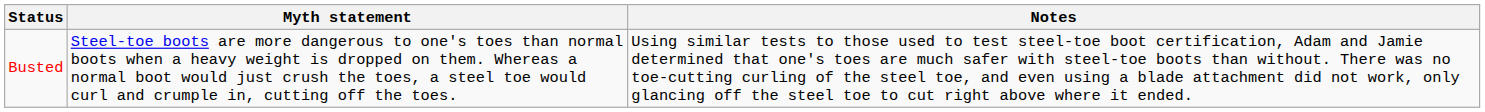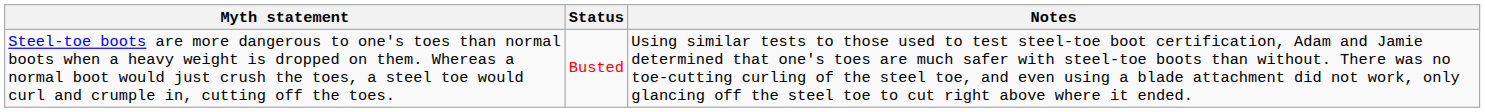columns swapped: (347, 17) <-> (36, 17)
